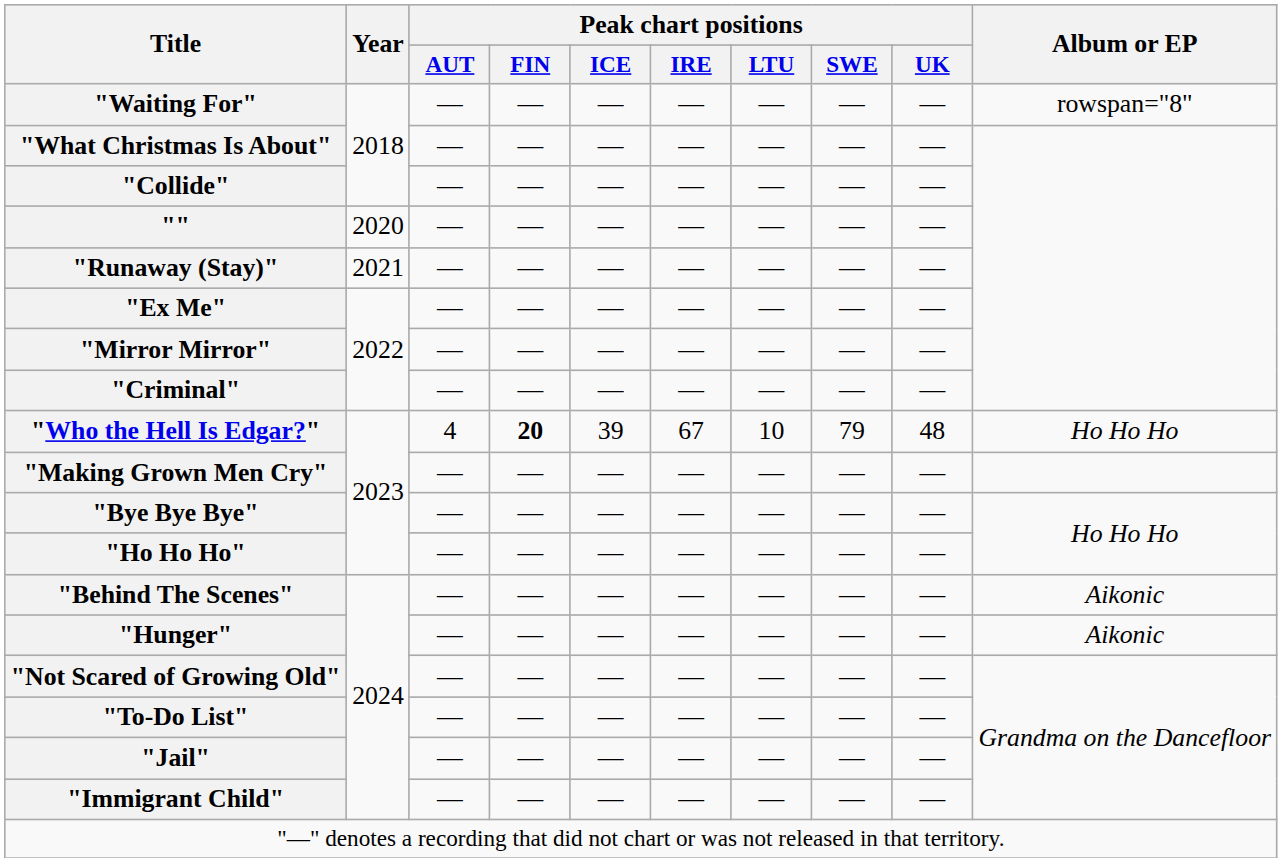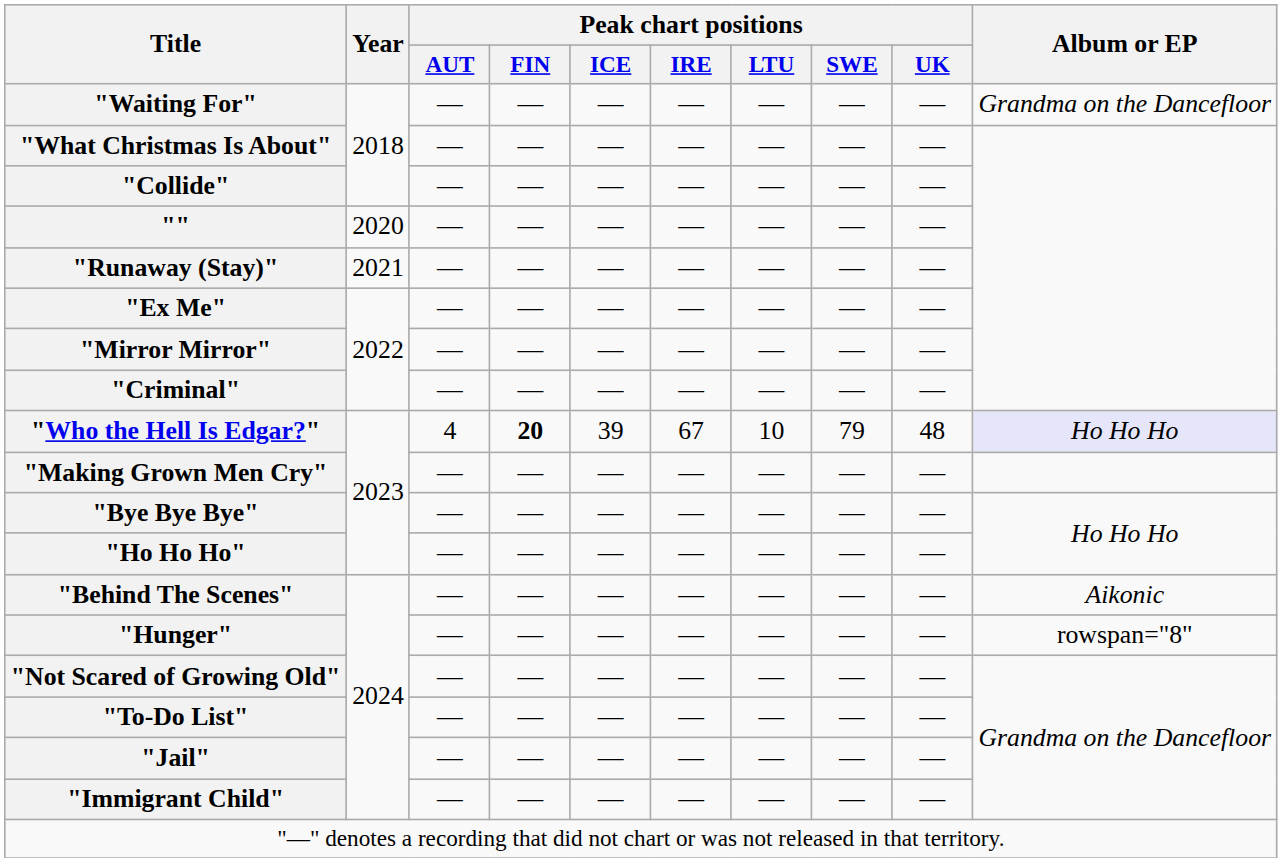(1125, 104) rowspan="8" -> (1125, 104) Grandma on the Dancefloor
(1125, 430) no background -> (1125, 430) lavender background
(1125, 635) Aikonic -> (1125, 635) rowspan="8"
